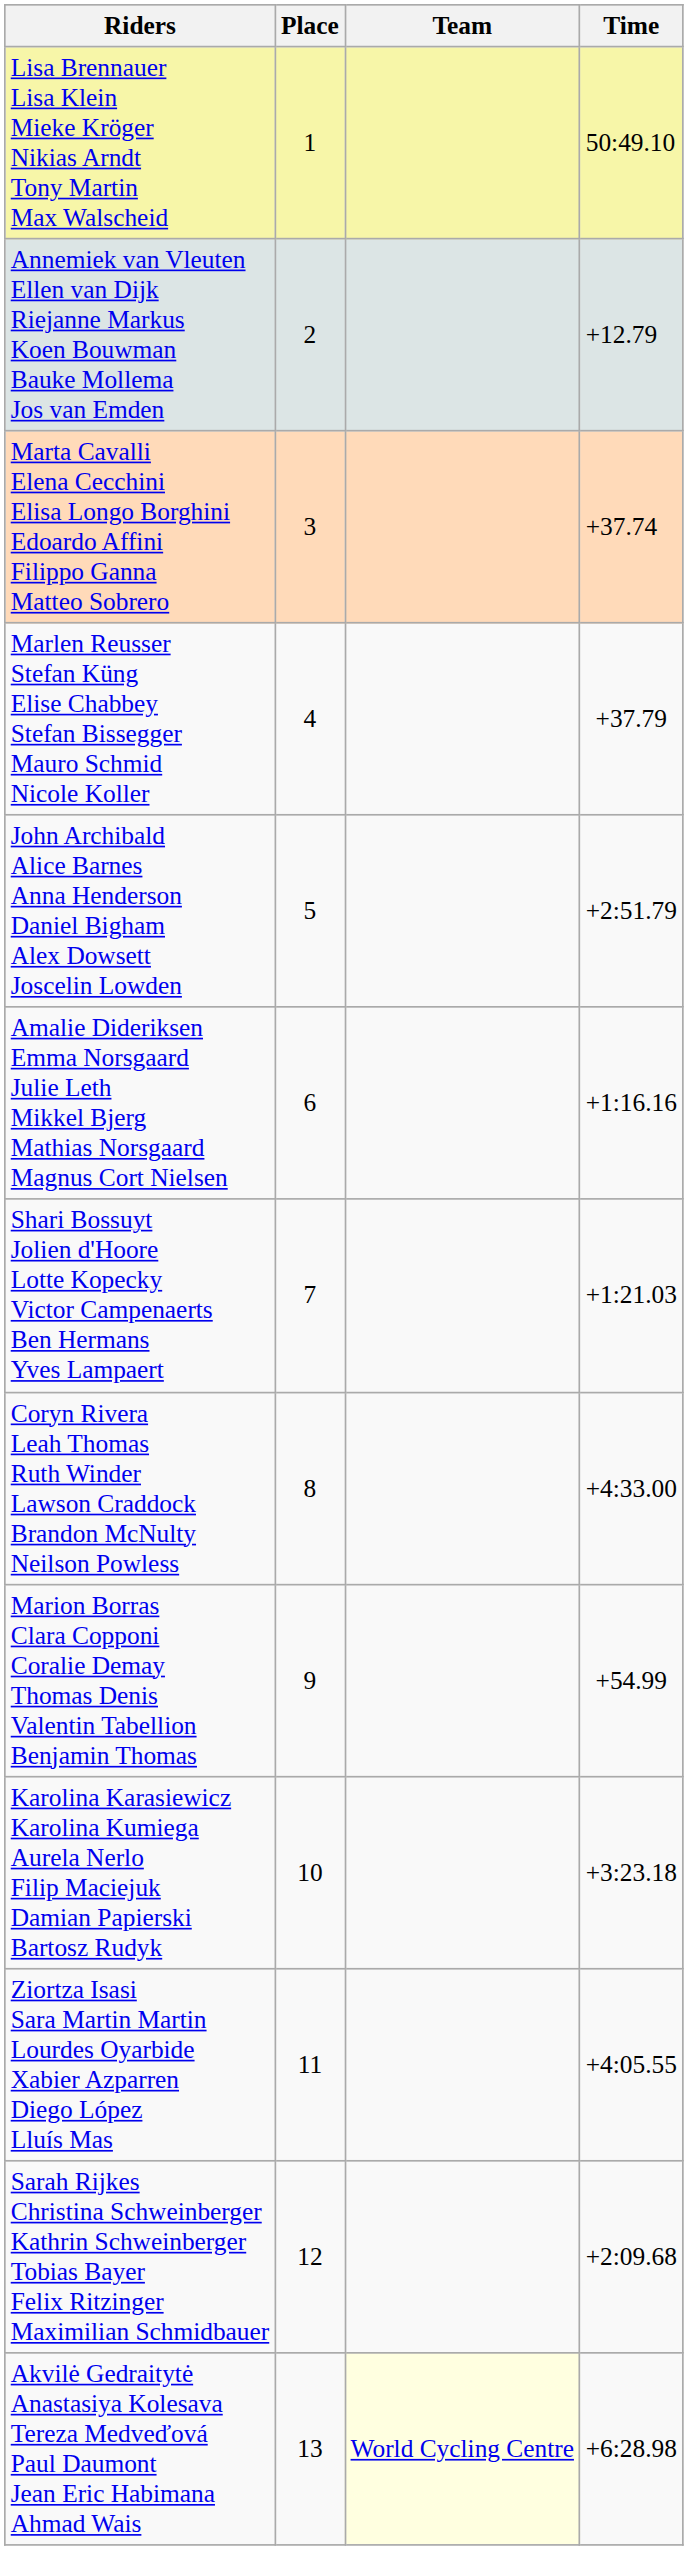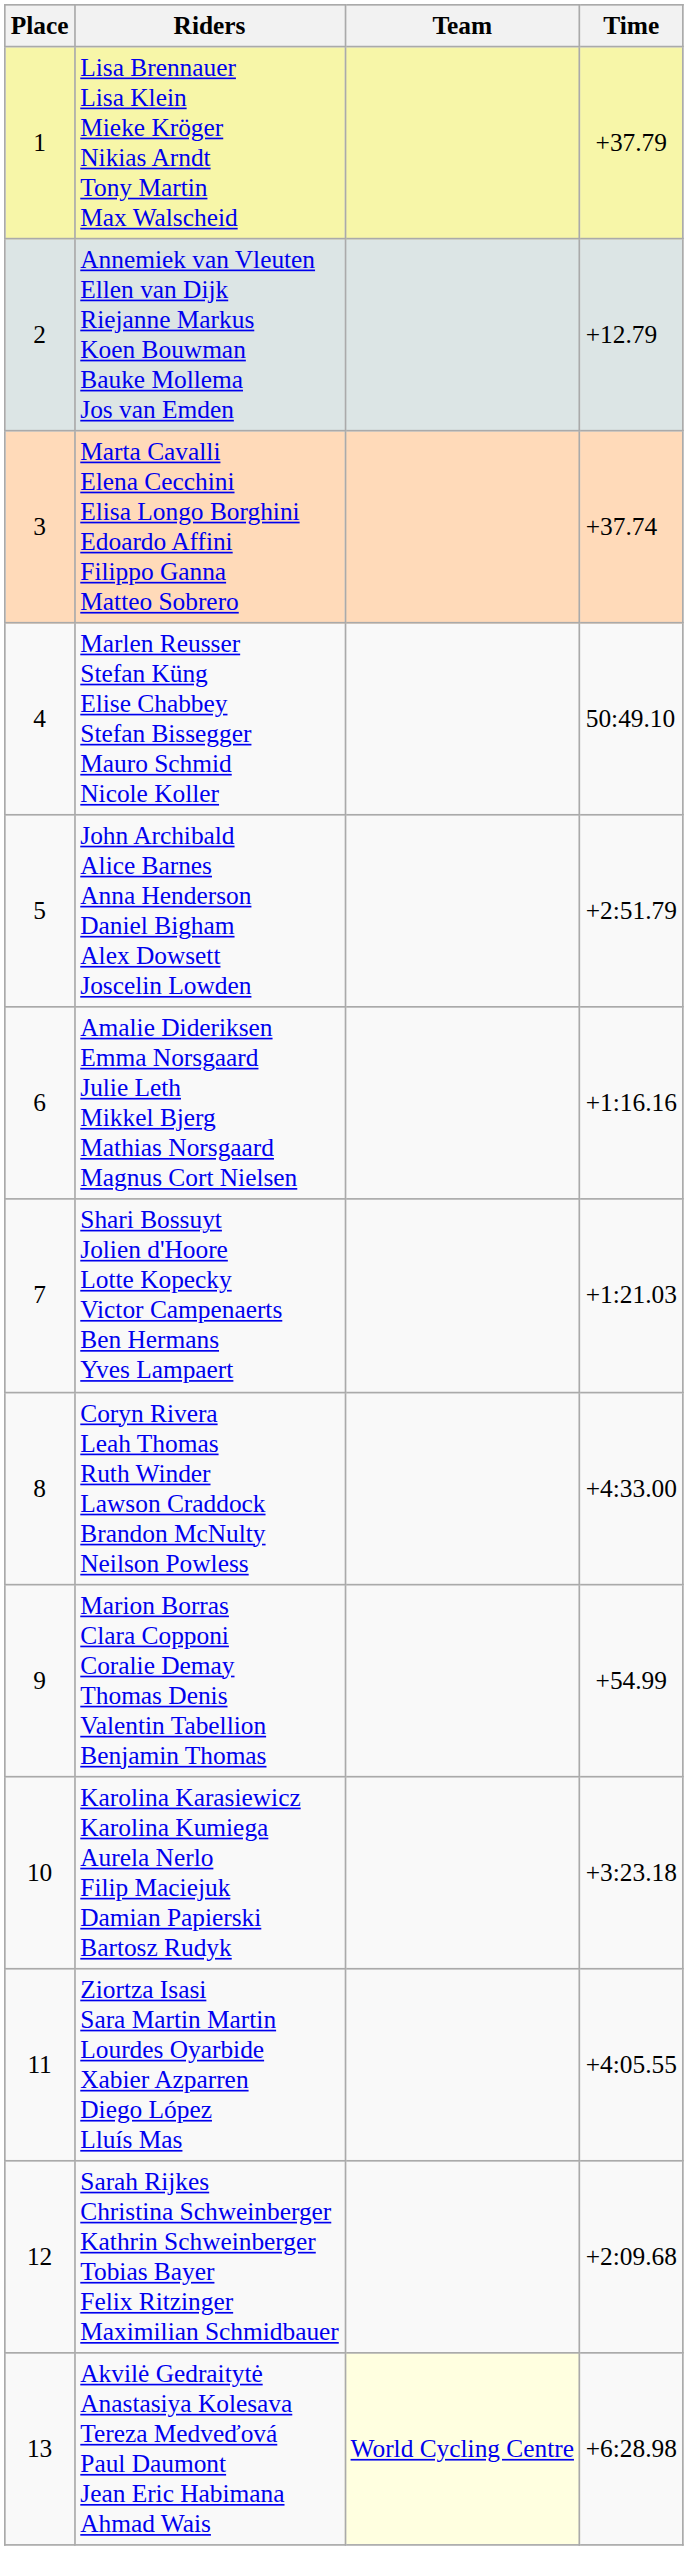columns swapped: (310, 25) <-> (140, 25)
(630, 142) 50:49.10 -> (631, 142) +37.79
(631, 719) +37.79 -> (630, 719) 50:49.10
